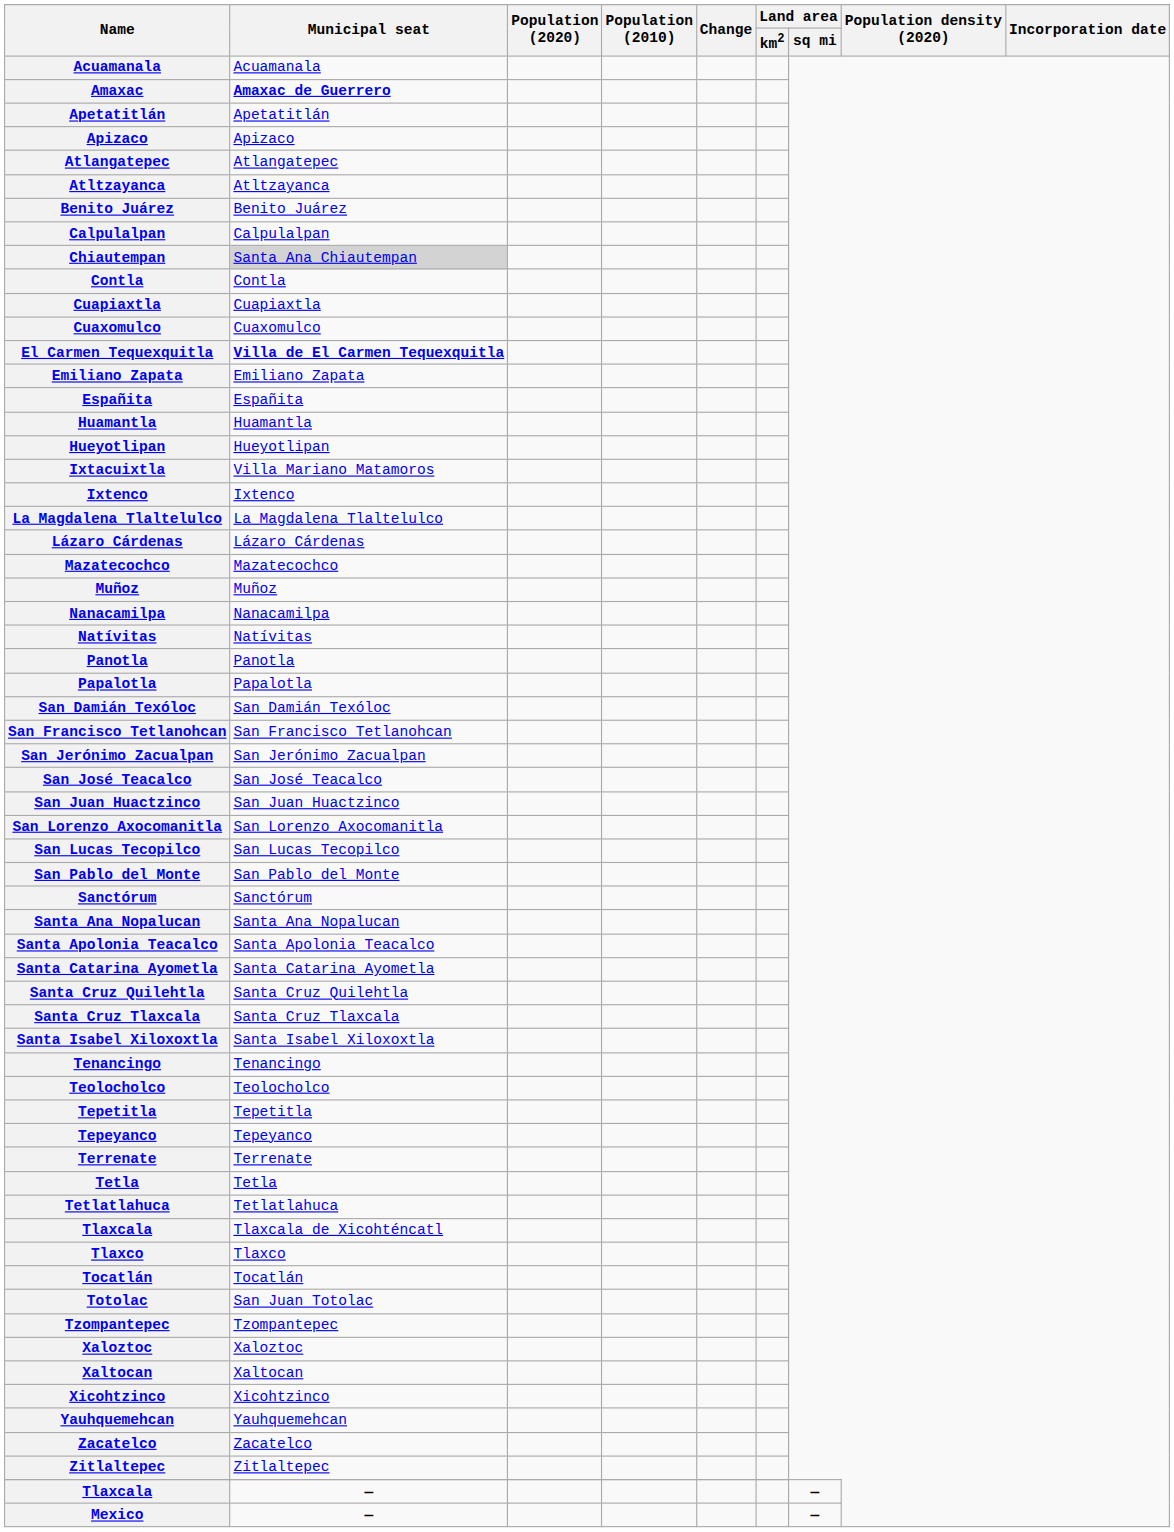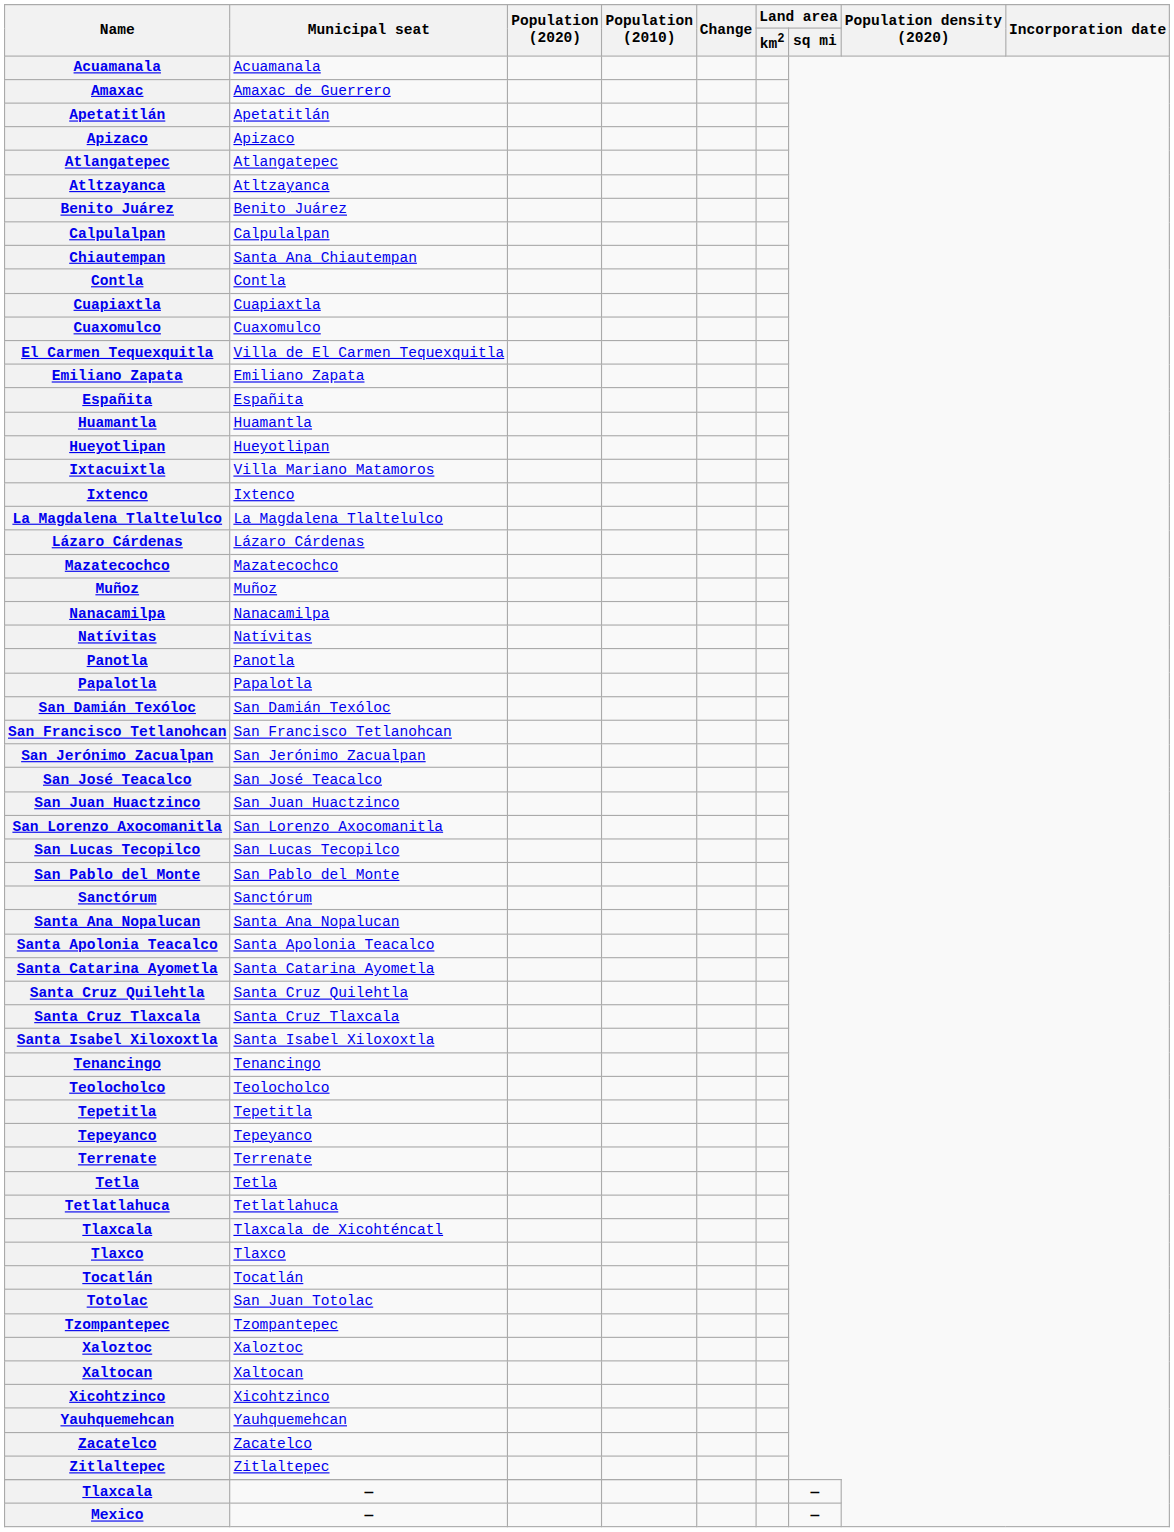(312, 91) bold -> (312, 91) normal
(325, 257) lightgrey background -> (325, 257) no background
(369, 352) bold -> (369, 352) normal
